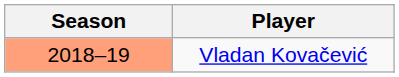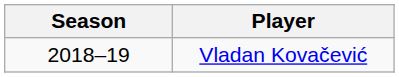(89, 54) lightsalmon background -> (89, 54) no background
